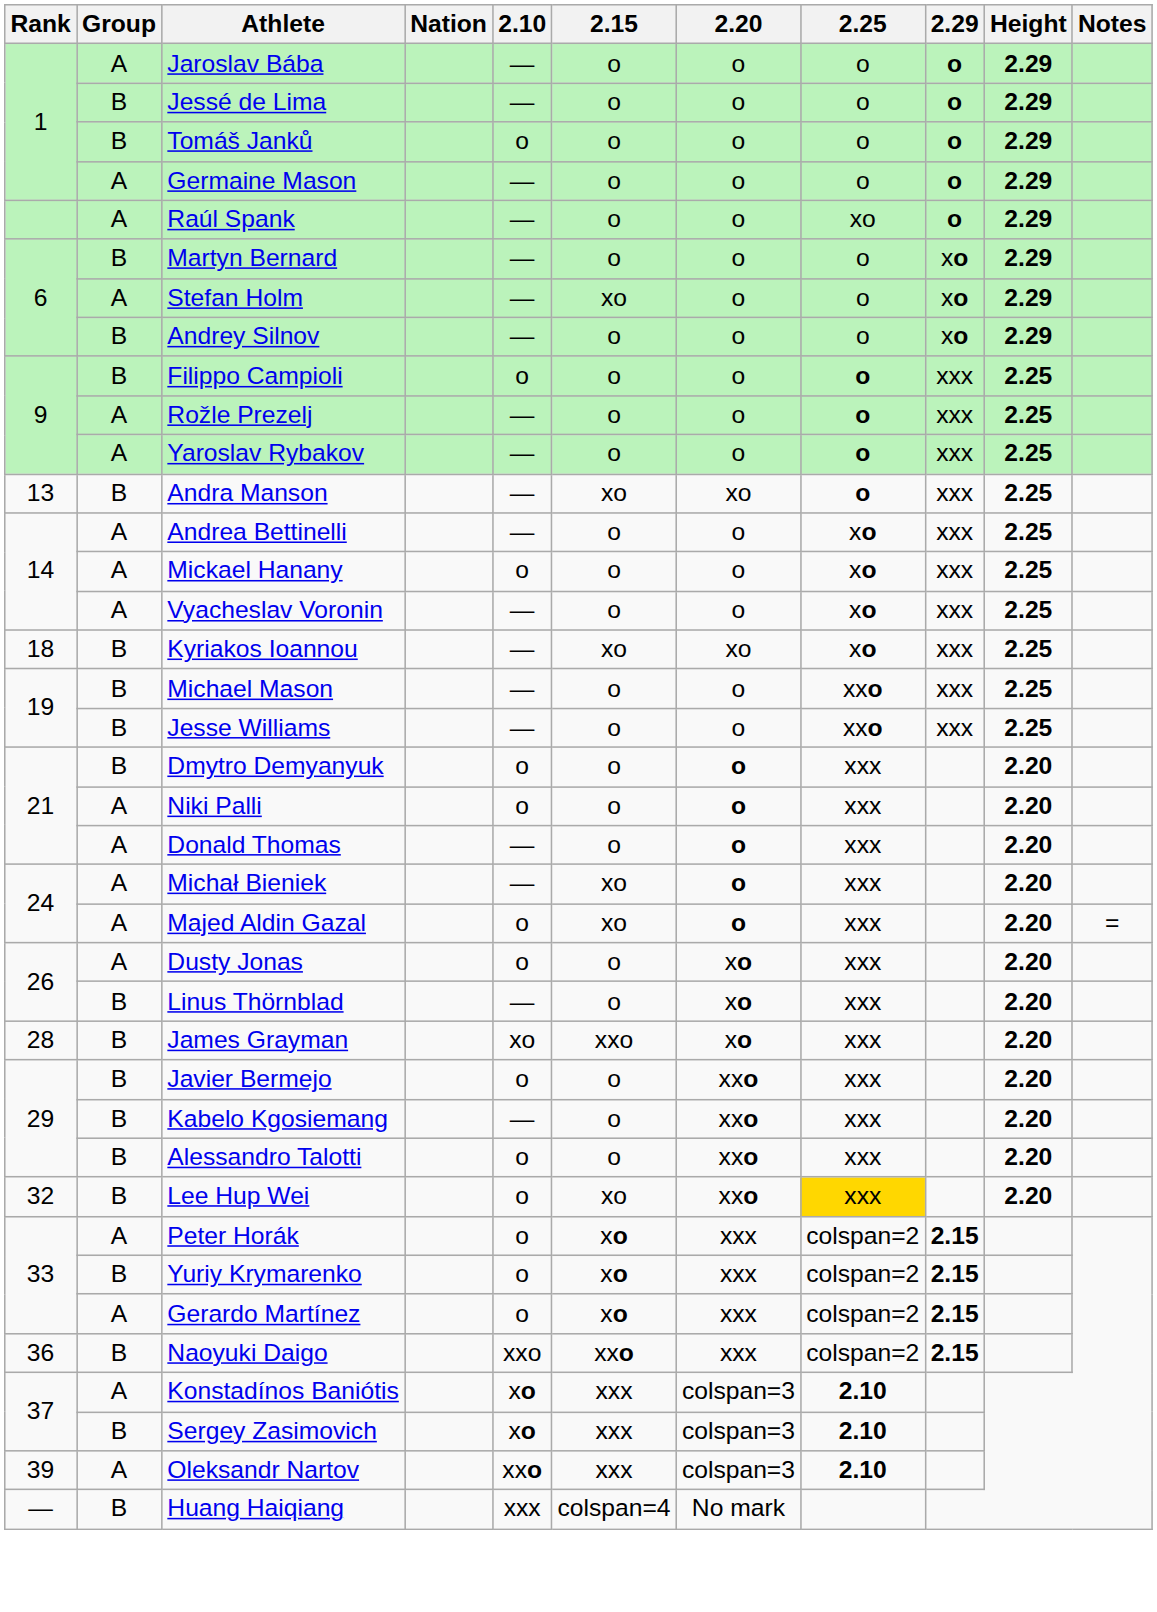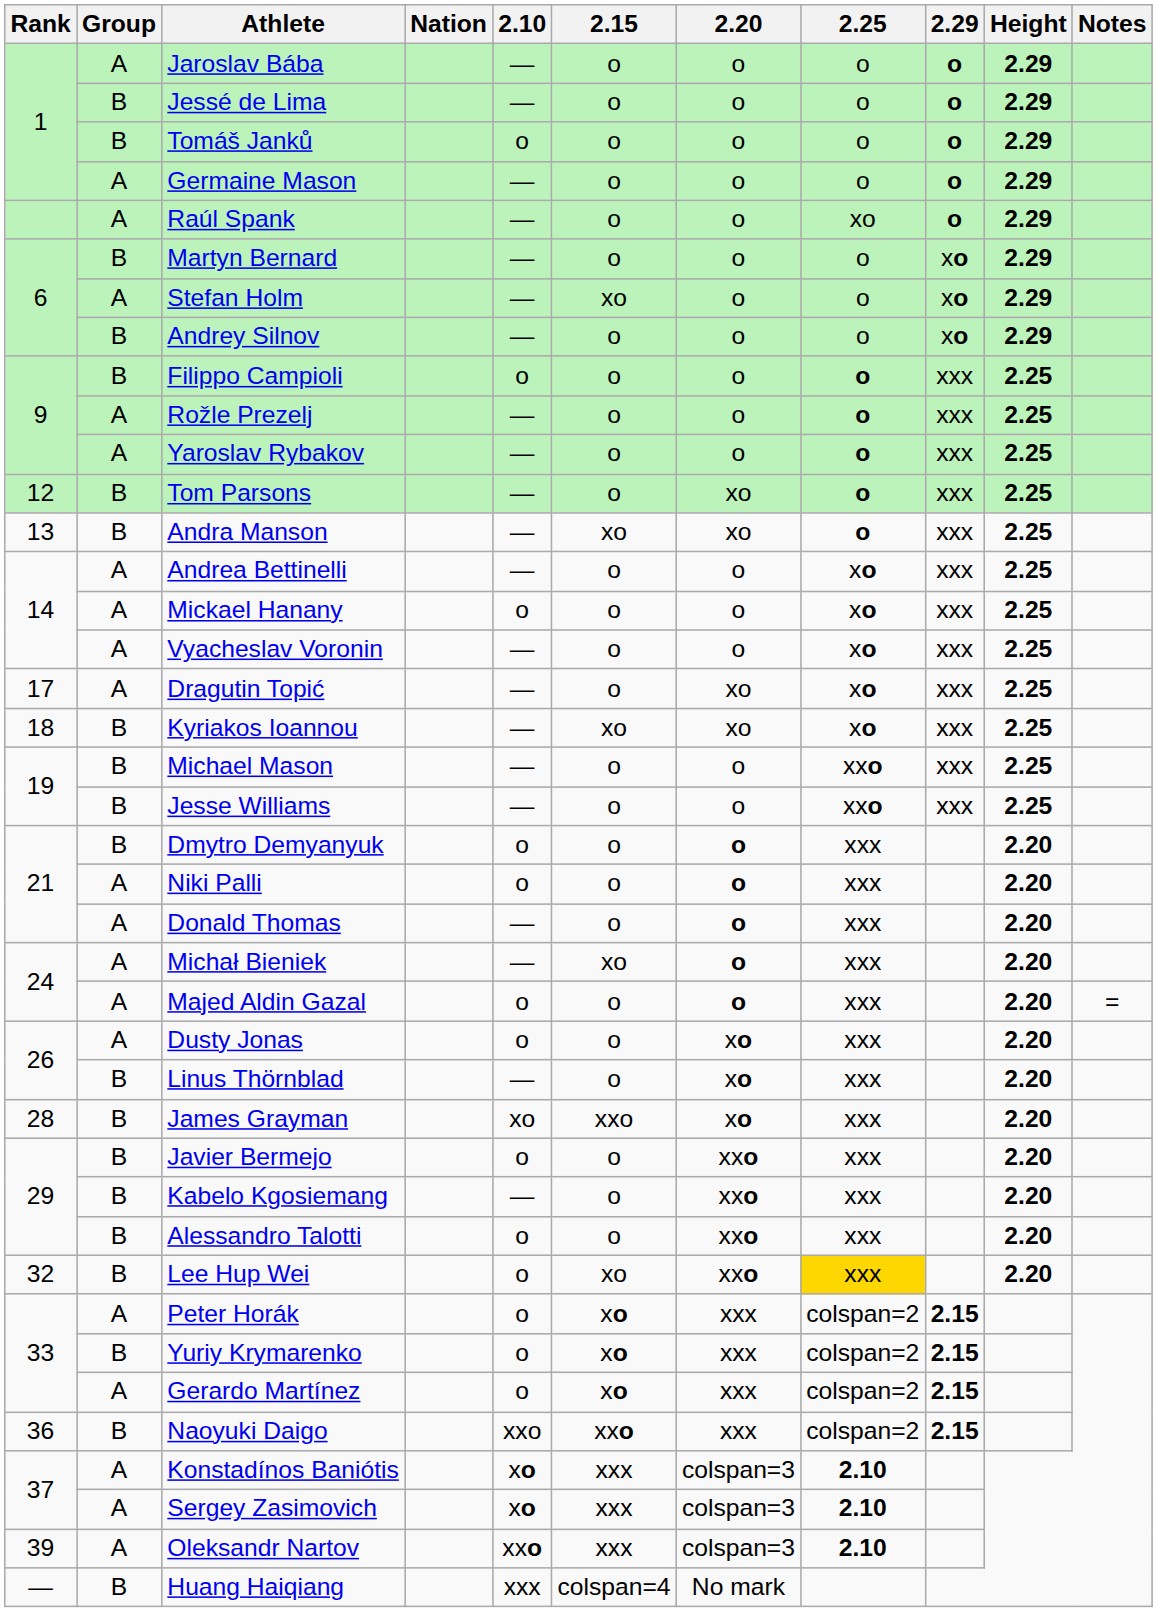+ row: (239, 492)
+ row: (246, 688)
(614, 922) xo -> (614, 1000) o
(119, 1430) B -> (119, 1508) A
